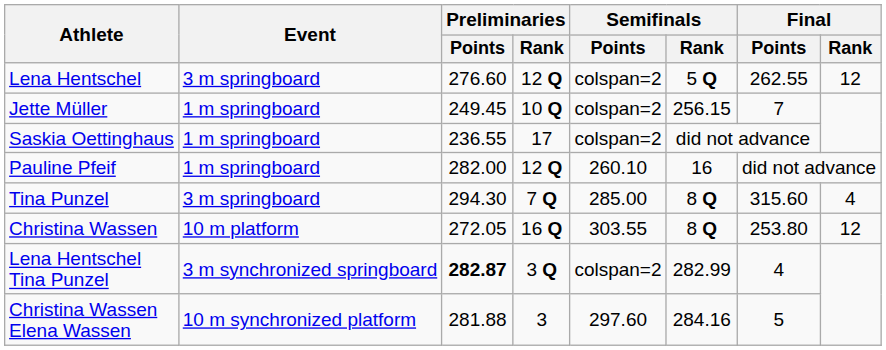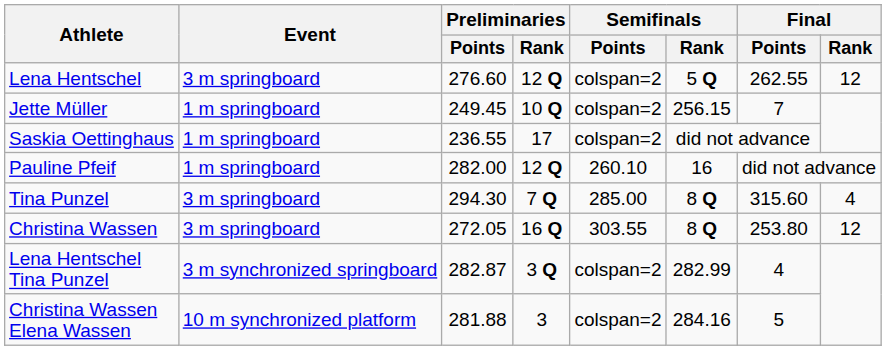(241, 229) 10 m platform -> (251, 229) 3 m springboard
(478, 269) bold -> (478, 269) normal
(618, 320) 297.60 -> (618, 320) colspan=2
